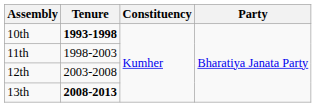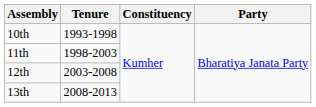(90, 33) bold -> (90, 33) normal
(90, 92) bold -> (90, 92) normal
